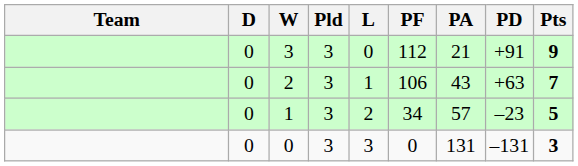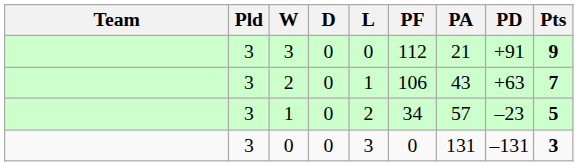columns swapped: (328, 20) <-> (249, 20)
